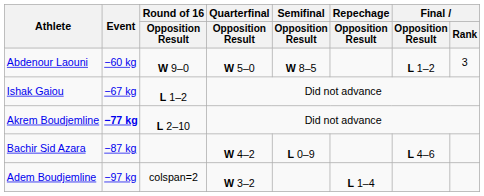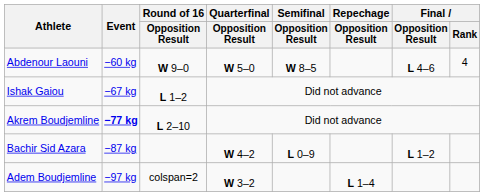(421, 69) L 1–2 -> (421, 69) L 4–6
(465, 63) 3 -> (465, 63) 4
(421, 155) L 4–6 -> (421, 155) L 1–2
